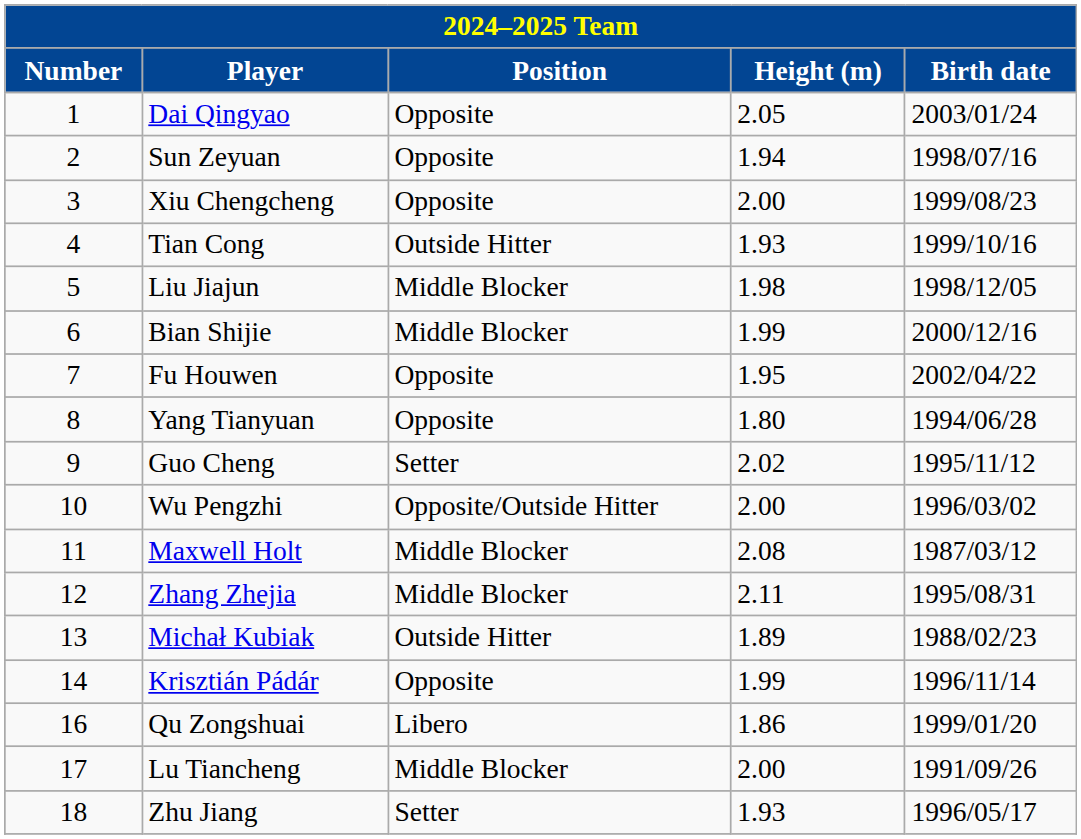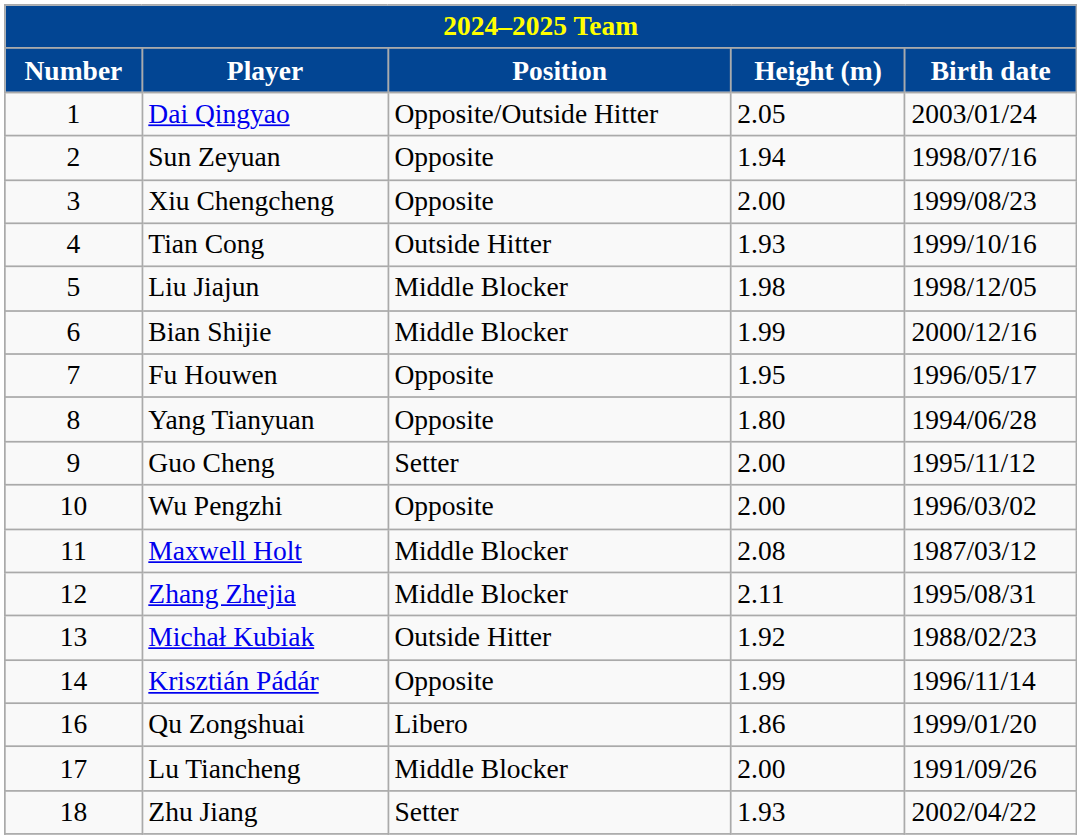(444, 113) Opposite -> (526, 113) Opposite/Outside Hitter
(974, 375) 2002/04/22 -> (974, 375) 1996/05/17
(761, 462) 2.02 -> (761, 462) 2.00
(526, 506) Opposite/Outside Hitter -> (444, 506) Opposite
(761, 637) 1.89 -> (761, 637) 1.92
(974, 811) 1996/05/17 -> (974, 811) 2002/04/22
